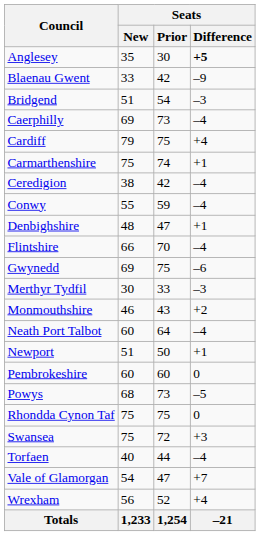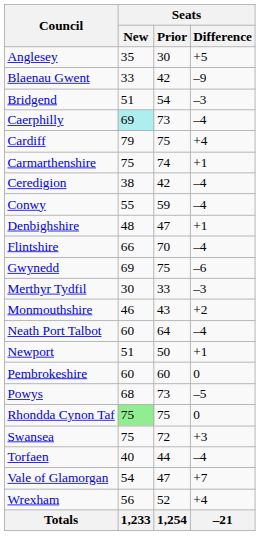(200, 57) bold -> (200, 57) normal
(128, 120) no background -> (128, 120) paleturquoise background
(128, 415) no background -> (128, 415) lightgreen background
